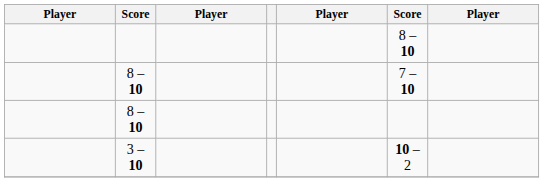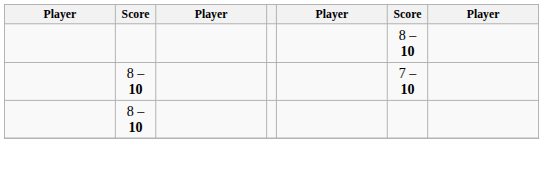- row: (60, 158)
